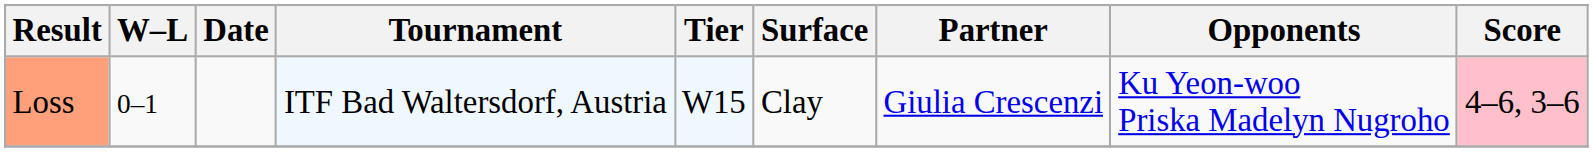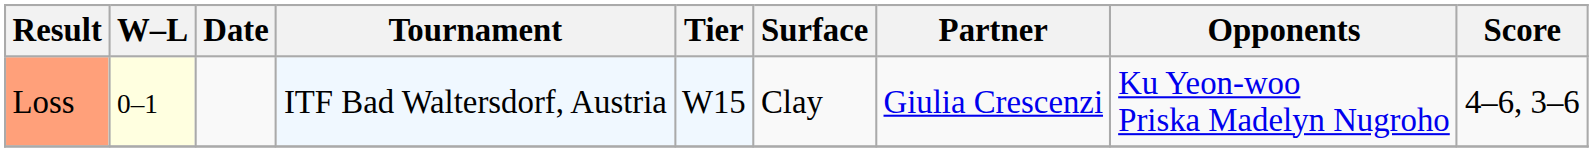(138, 103) no background -> (138, 103) lightyellow background
(1522, 100) pink background -> (1522, 100) no background
